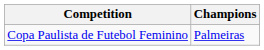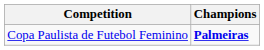(219, 34) normal -> (221, 34) bold
